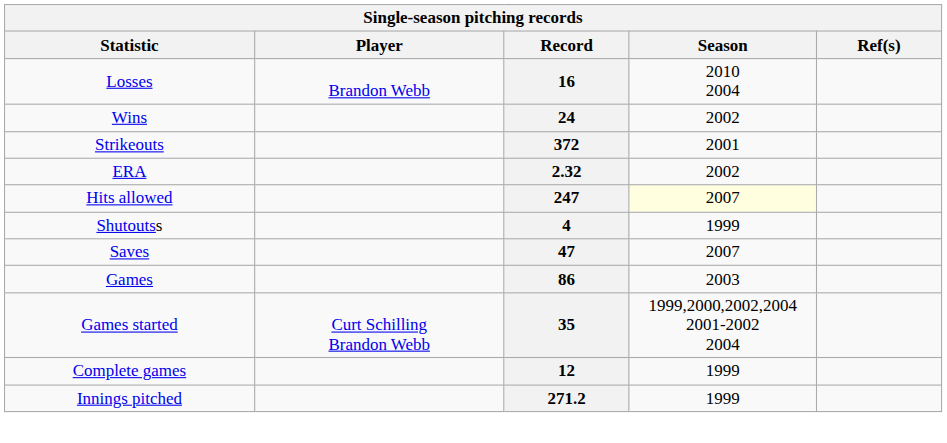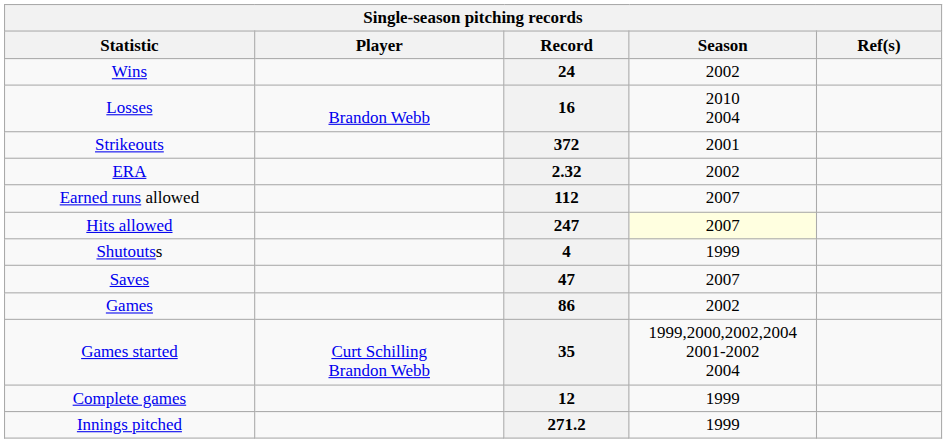rows swapped: (567, 117) <-> (567, 81)
+ row: (567, 198)
(723, 279) 2003 -> (723, 306) 2002
